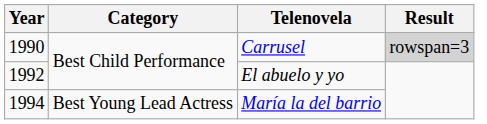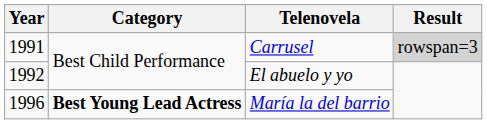(27, 47) 1990 -> (27, 47) 1991
(27, 103) 1994 -> (27, 103) 1996
(143, 103) normal -> (147, 103) bold
